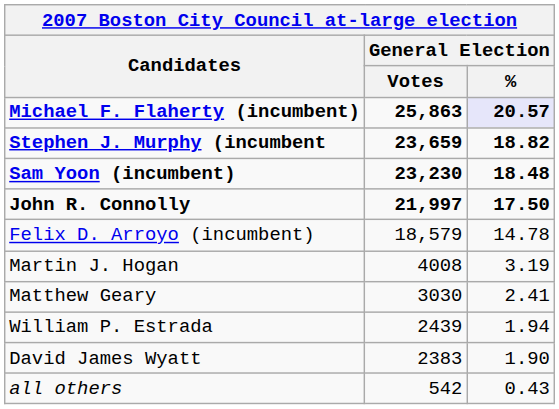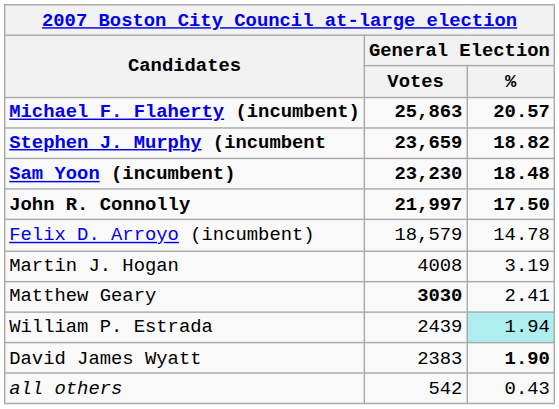(522, 112) lavender background -> (522, 112) no background
(440, 297) normal -> (440, 297) bold
(527, 327) no background -> (527, 327) paleturquoise background
(527, 358) normal -> (527, 358) bold
